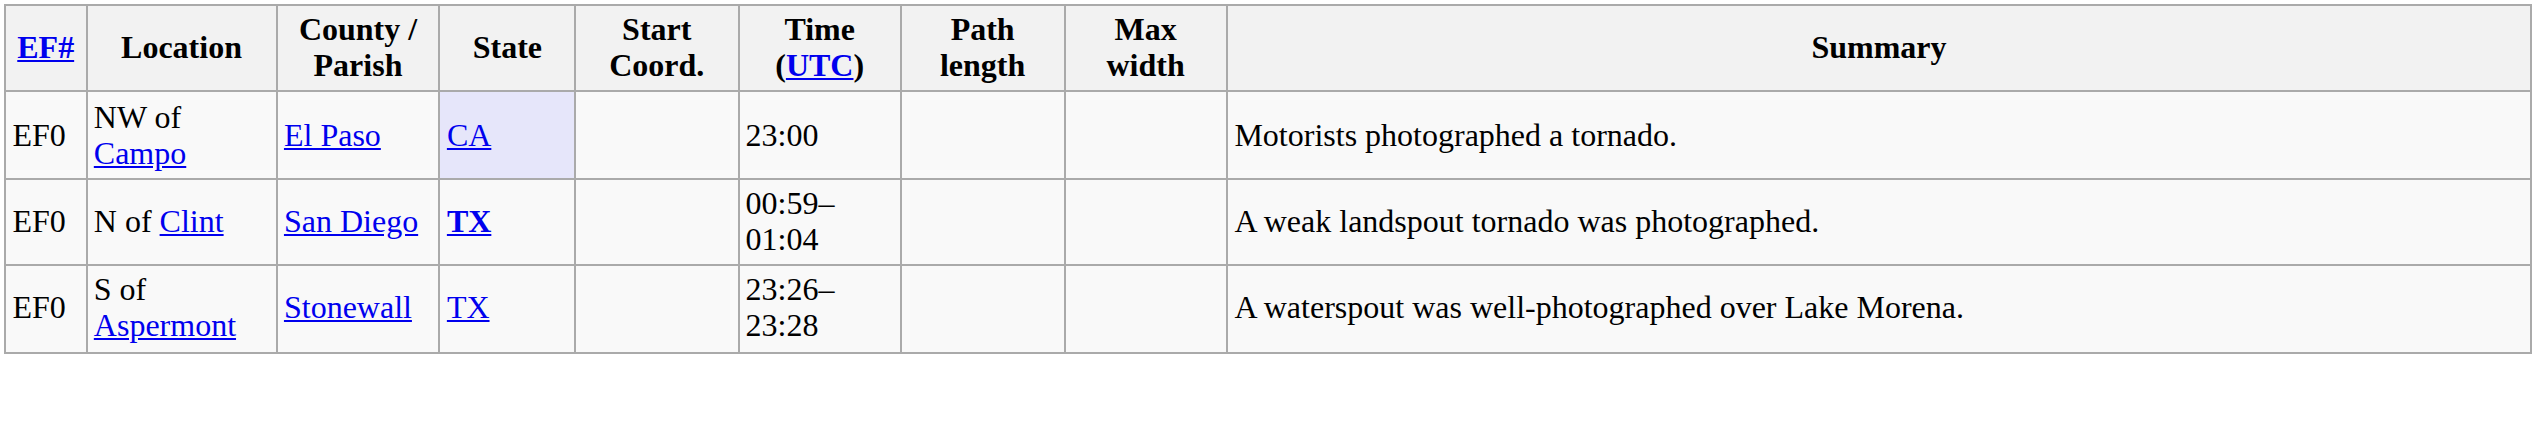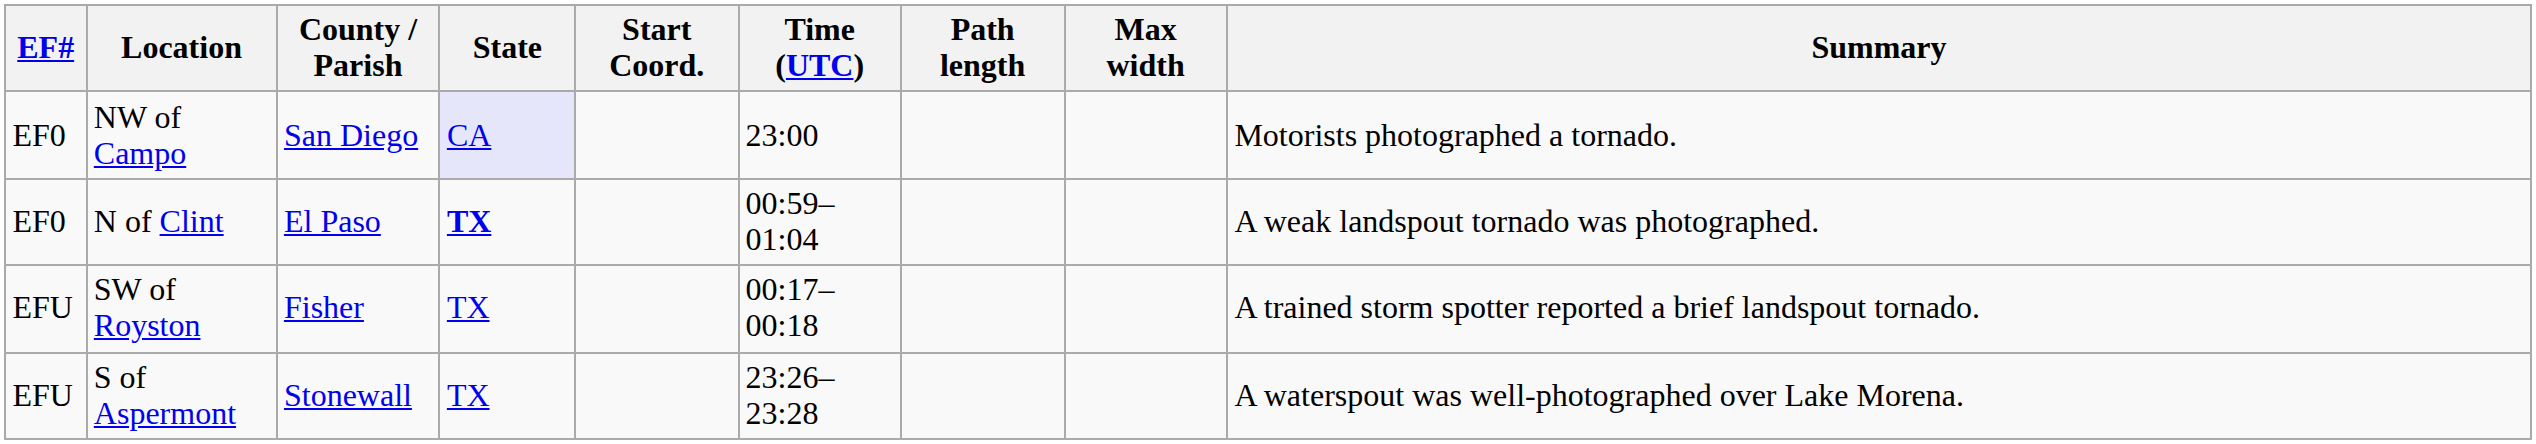(332, 134) El Paso -> (351, 134) San Diego
(351, 221) San Diego -> (332, 221) El Paso
+ row: (147, 308)
(39, 308) EF0 -> (43, 394) EFU
